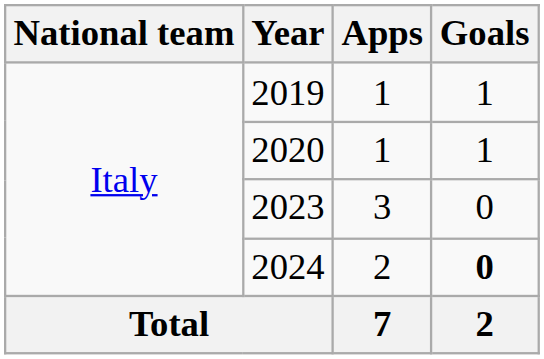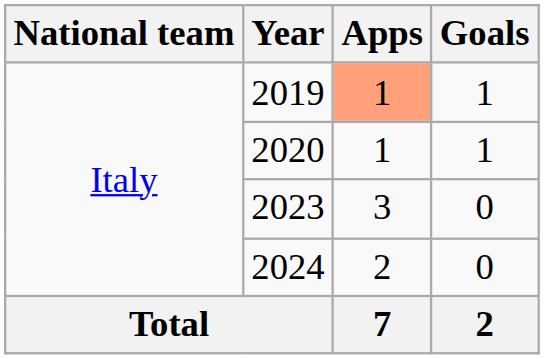(382, 91) no background -> (382, 91) lightsalmon background
(485, 265) bold -> (485, 265) normal
